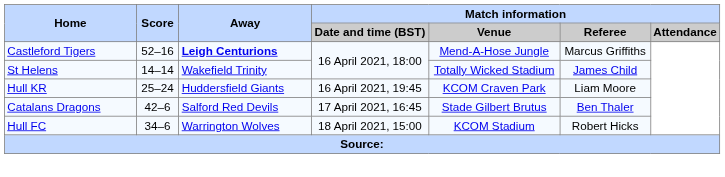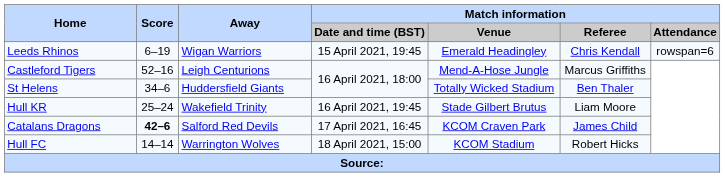+ row: (43, 51)
(230, 51) bold -> (226, 70) normal
(158, 70) 14–14 -> (157, 88) 34–6
(224, 70) Wakefield Trinity -> (233, 88) Huddersfield Giants
(605, 70) James Child -> (605, 88) Ben Thaler
(233, 88) Huddersfield Giants -> (224, 107) Wakefield Trinity
(494, 88) KCOM Craven Park -> (494, 107) Stade Gilbert Brutus
(158, 107) normal -> (157, 126) bold
(494, 107) Stade Gilbert Brutus -> (494, 126) KCOM Craven Park
(605, 107) Ben Thaler -> (605, 126) James Child
(158, 126) 34–6 -> (157, 144) 14–14
